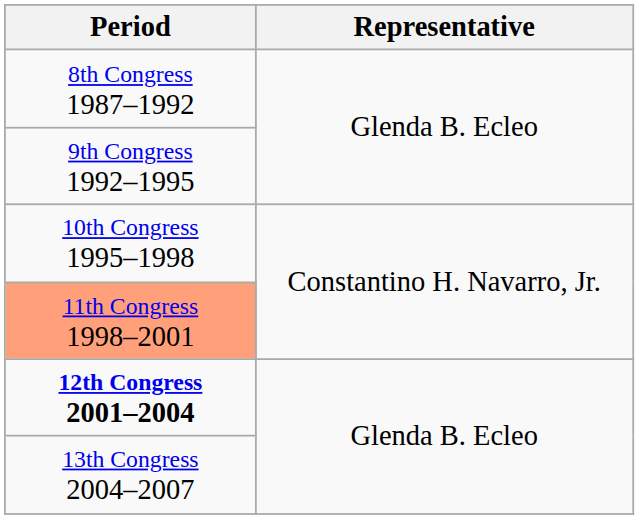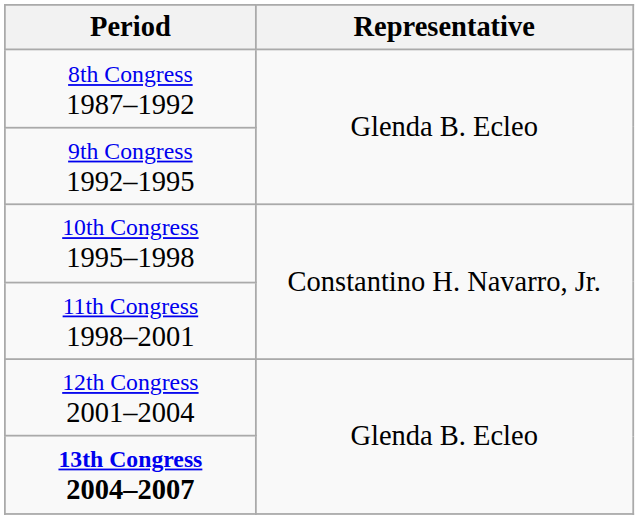(130, 321) lightsalmon background -> (130, 321) no background
(130, 397) bold -> (130, 398) normal
(130, 476) normal -> (130, 474) bold
